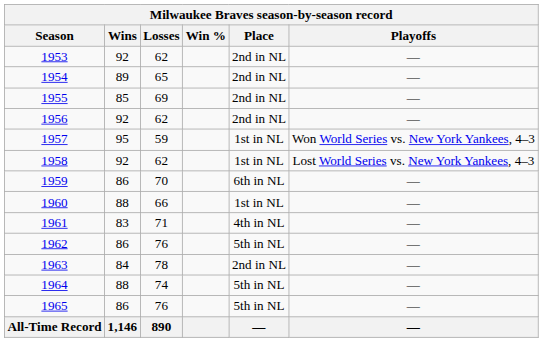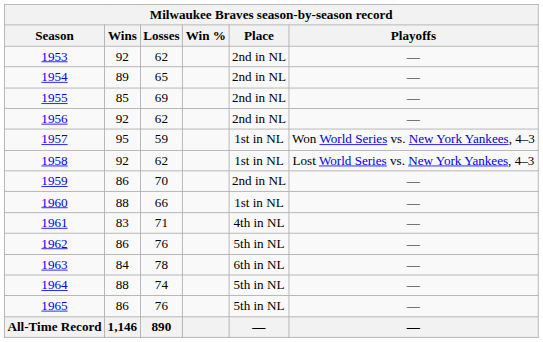(259, 181) 6th in NL -> (259, 181) 2nd in NL
(259, 264) 2nd in NL -> (259, 264) 6th in NL
